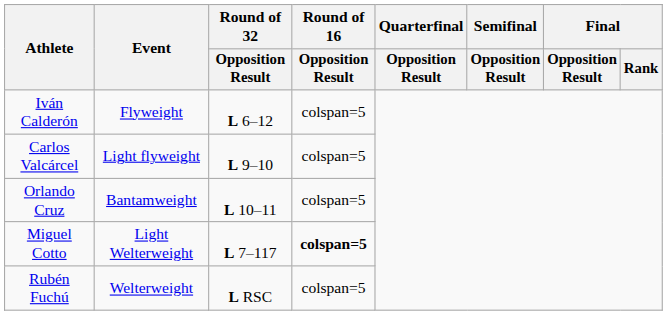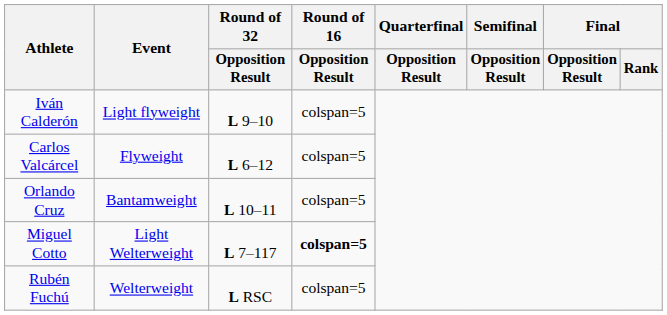(151, 112) Flyweight -> (151, 112) Light flyweight
(250, 121) L 6–12 -> (250, 121) L 9–10
(151, 156) Light flyweight -> (151, 156) Flyweight
(250, 165) L 9–10 -> (250, 165) L 6–12
